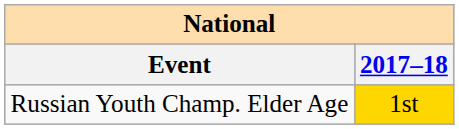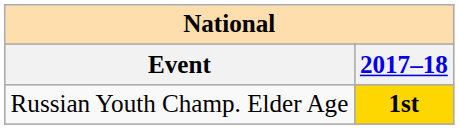(404, 104) normal -> (404, 104) bold
